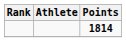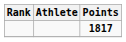(101, 29) 1814 -> (101, 29) 1817
